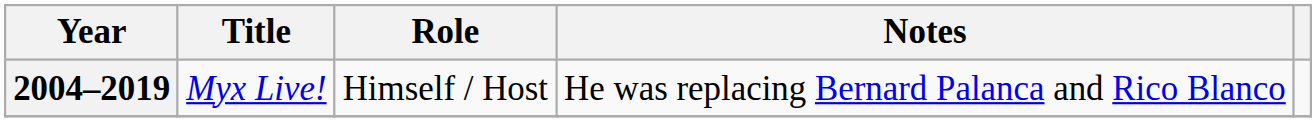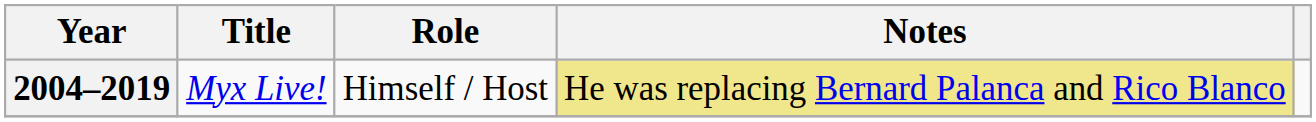(925, 87) no background -> (925, 87) khaki background
